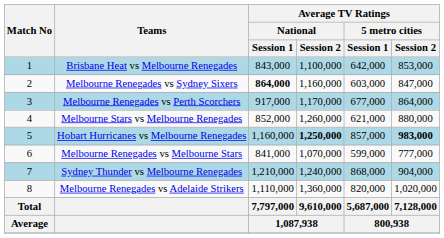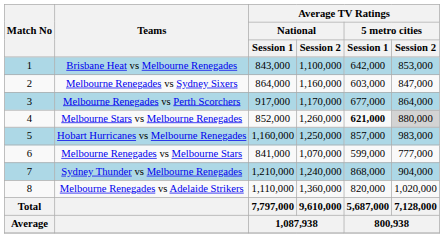(273, 83) bold -> (273, 83) normal
(368, 119) normal -> (368, 119) bold
(415, 119) no background -> (415, 119) lightgrey background
(320, 136) bold -> (320, 136) normal
(415, 136) bold -> (415, 136) normal
